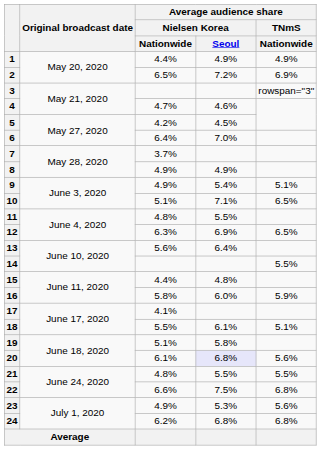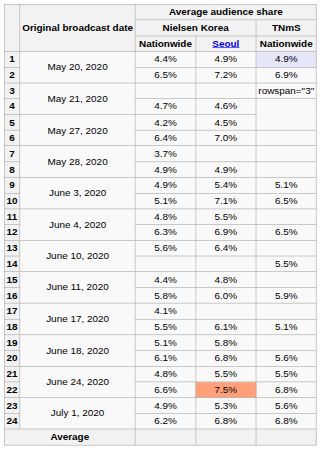(286, 59) no background -> (286, 59) lavender background
(226, 358) lavender background -> (226, 358) no background
(226, 389) no background -> (226, 389) lightsalmon background
